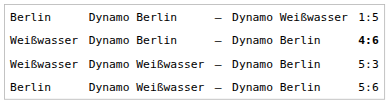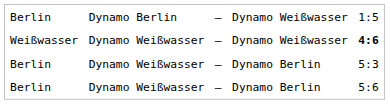(133, 40) Dynamo Berlin -> (147, 40) Dynamo Weißwasser
(276, 40) Dynamo Berlin -> (290, 40) Dynamo Weißwasser
(44, 64) Weißwasser -> (31, 64) Berlin
